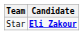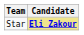(53, 24) no background -> (53, 24) khaki background
